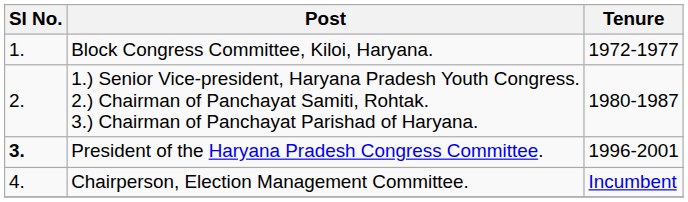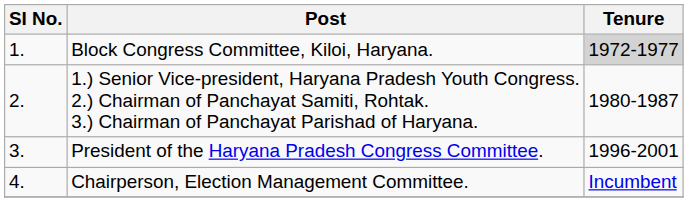(634, 49) no background -> (634, 49) lightgrey background
(17, 151) bold -> (17, 151) normal
